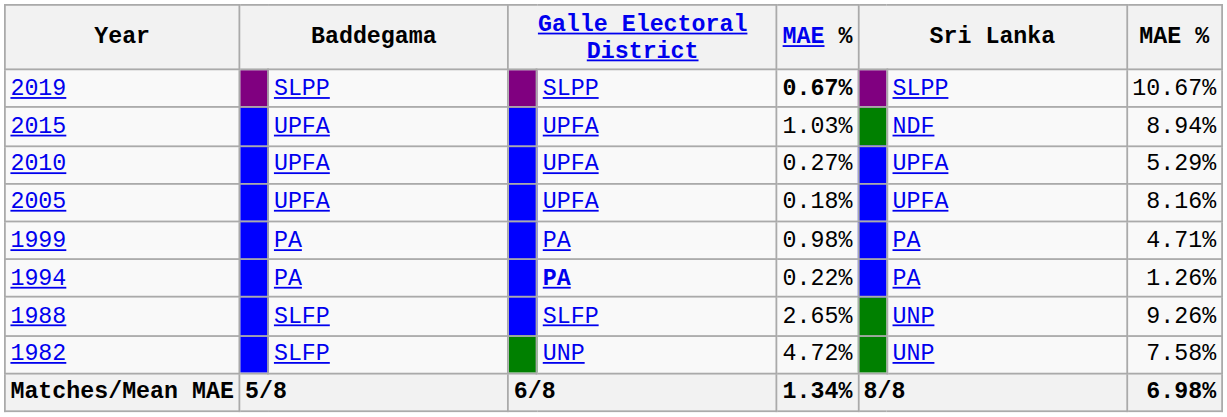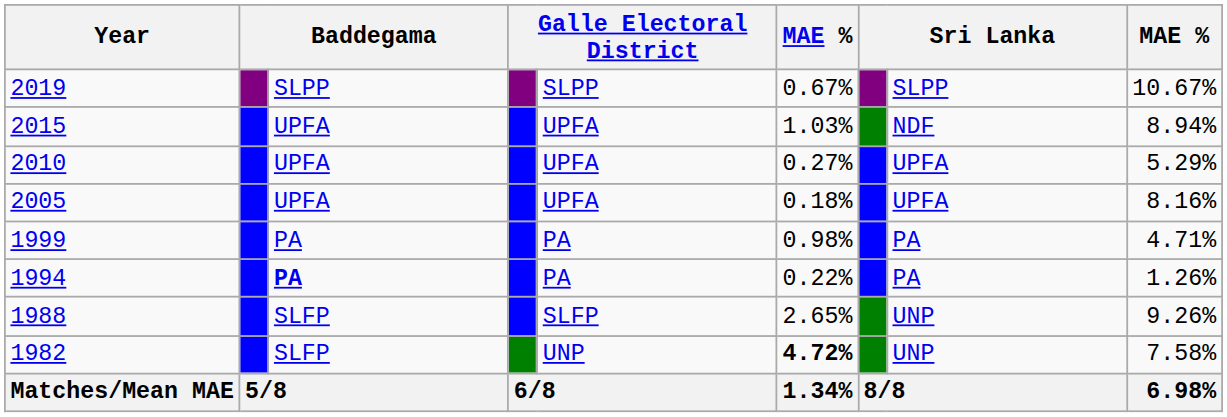(818, 89) bold -> (818, 89) normal
(288, 278) normal -> (288, 278) bold
(557, 278) bold -> (557, 278) normal
(818, 354) normal -> (818, 354) bold
